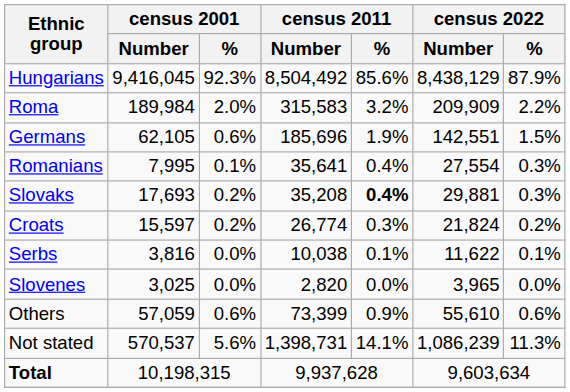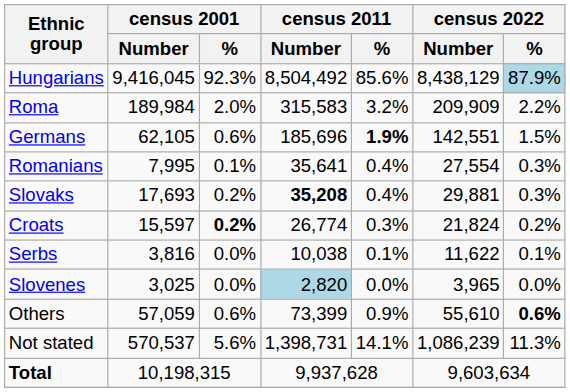(534, 78) no background -> (534, 78) lightblue background
(387, 136) normal -> (387, 136) bold
(319, 195) normal -> (319, 195) bold
(387, 195) bold -> (387, 195) normal
(235, 225) normal -> (235, 225) bold
(324, 284) no background -> (324, 284) lightblue background
(540, 313) normal -> (540, 313) bold
